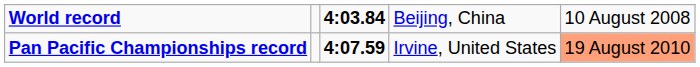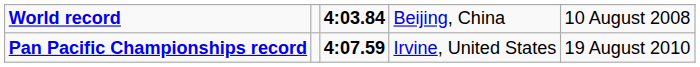(627, 47) lightsalmon background -> (627, 47) no background
